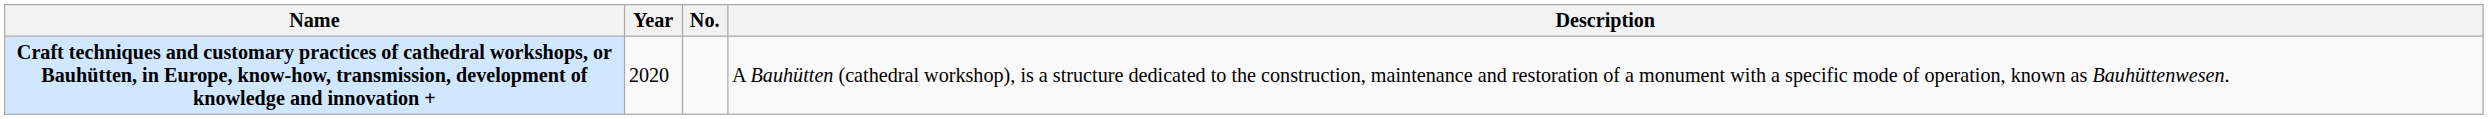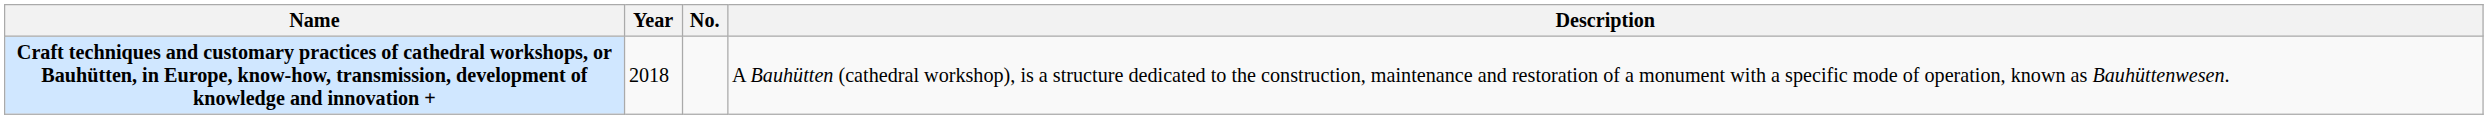(649, 75) 2020 -> (649, 75) 2018
